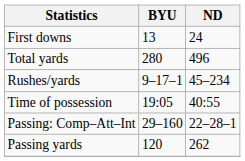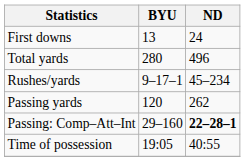rows swapped: (45, 145) <-> (60, 102)
(213, 123) normal -> (213, 123) bold
